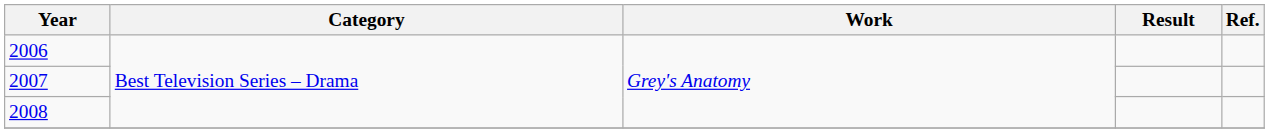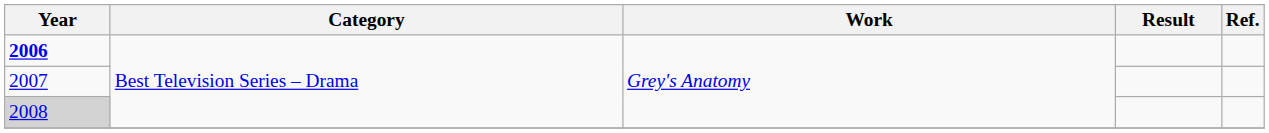(28, 50) normal -> (28, 50) bold
(28, 111) no background -> (28, 111) lightgrey background
